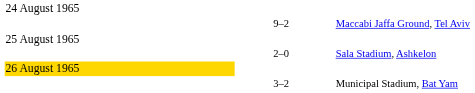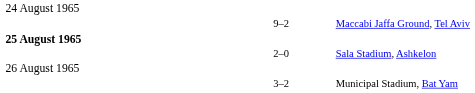(42, 39) normal -> (43, 39) bold
(42, 68) gold background -> (42, 68) no background
